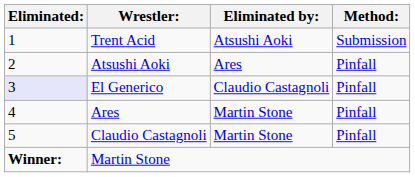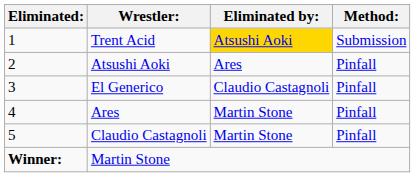(253, 40) no background -> (253, 40) gold background
(12, 87) lavender background -> (12, 87) no background
